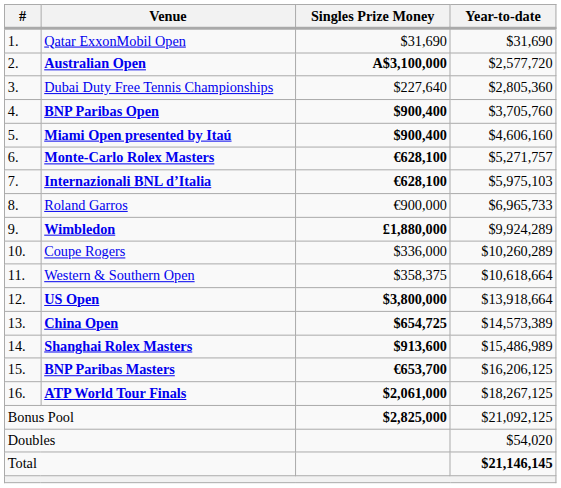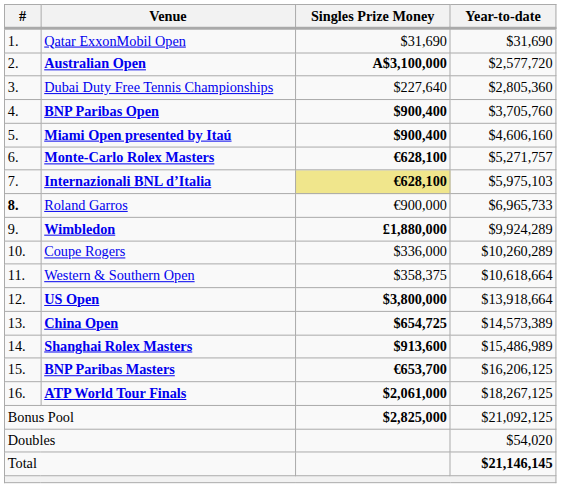(420, 182) no background -> (420, 182) khaki background
(13, 205) normal -> (13, 205) bold
